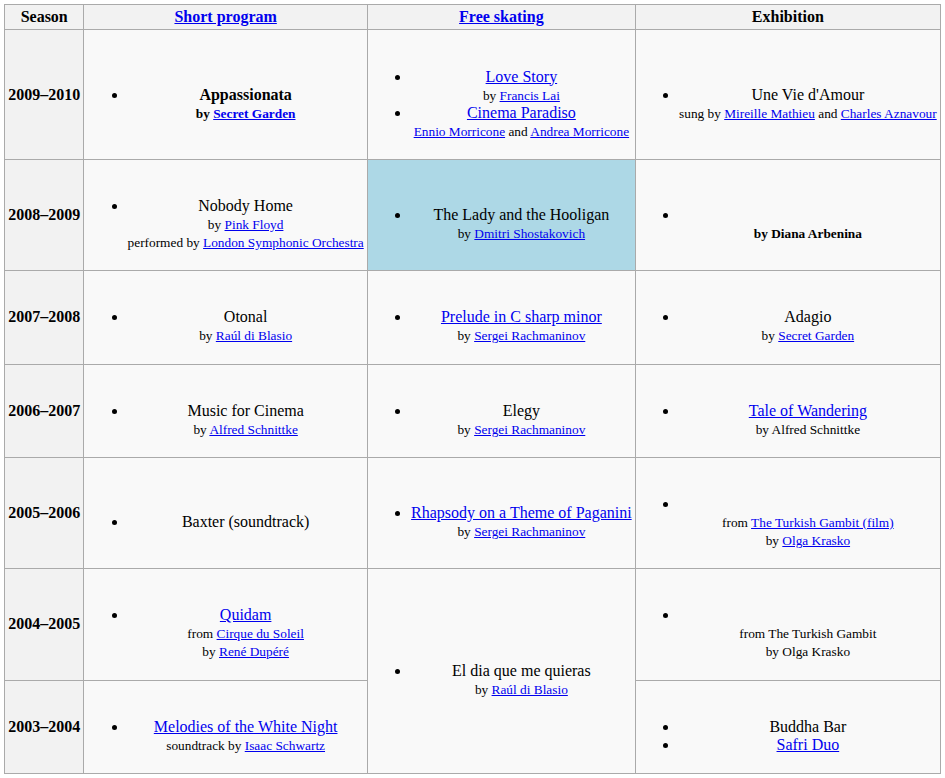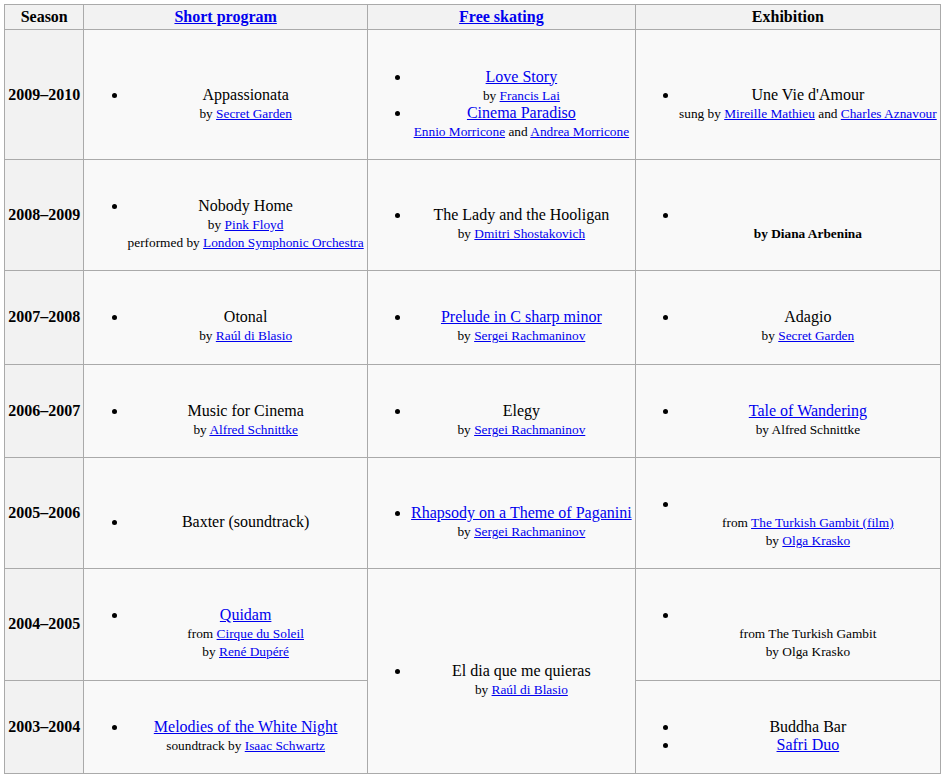(226, 104) bold -> (226, 104) normal
(501, 224) lightblue background -> (501, 224) no background
